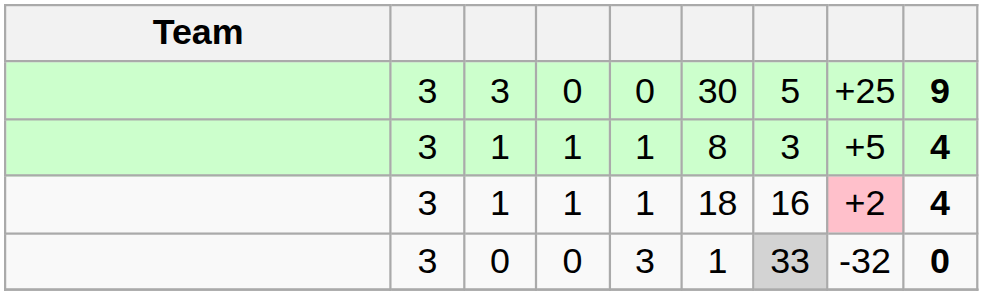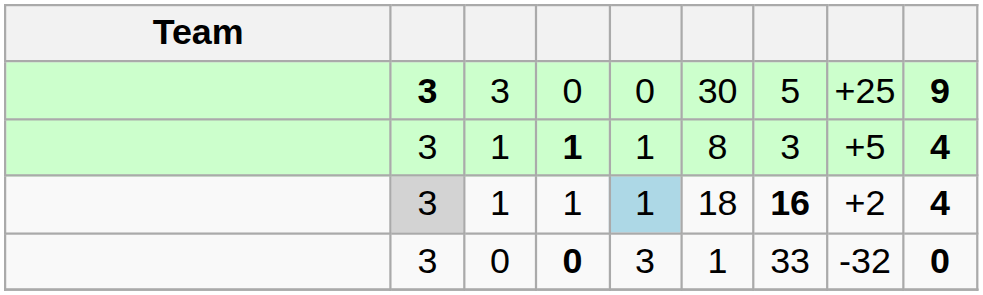(428, 89) normal -> (428, 89) bold
(573, 146) normal -> (573, 146) bold
(428, 203) no background -> (428, 203) lightgrey background
(645, 203) no background -> (645, 203) lightblue background
(790, 203) normal -> (790, 203) bold
(865, 203) pink background -> (865, 203) no background
(573, 260) normal -> (573, 260) bold
(790, 260) lightgrey background -> (790, 260) no background
